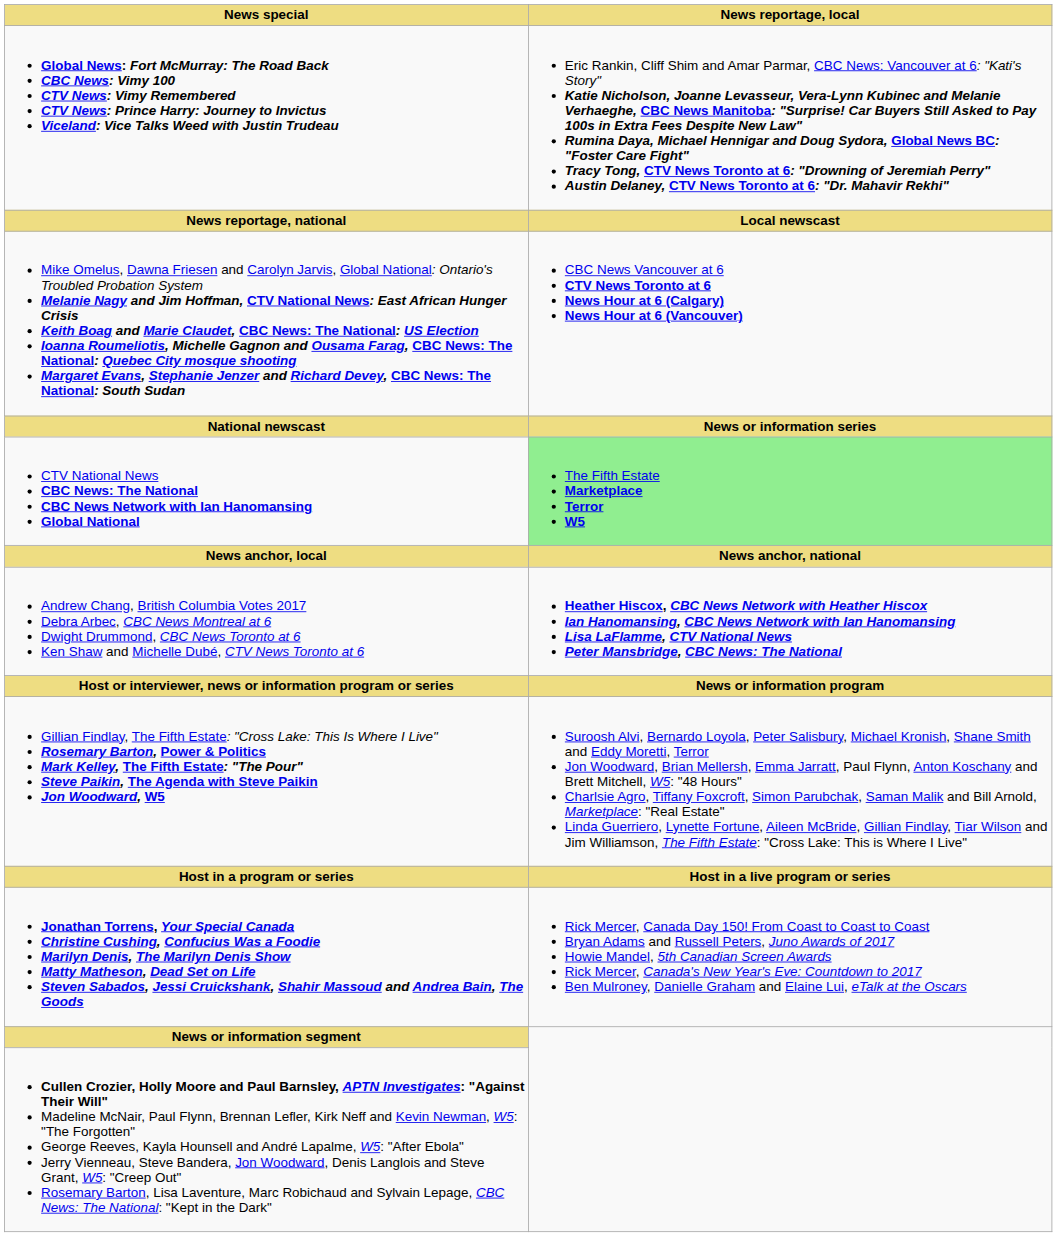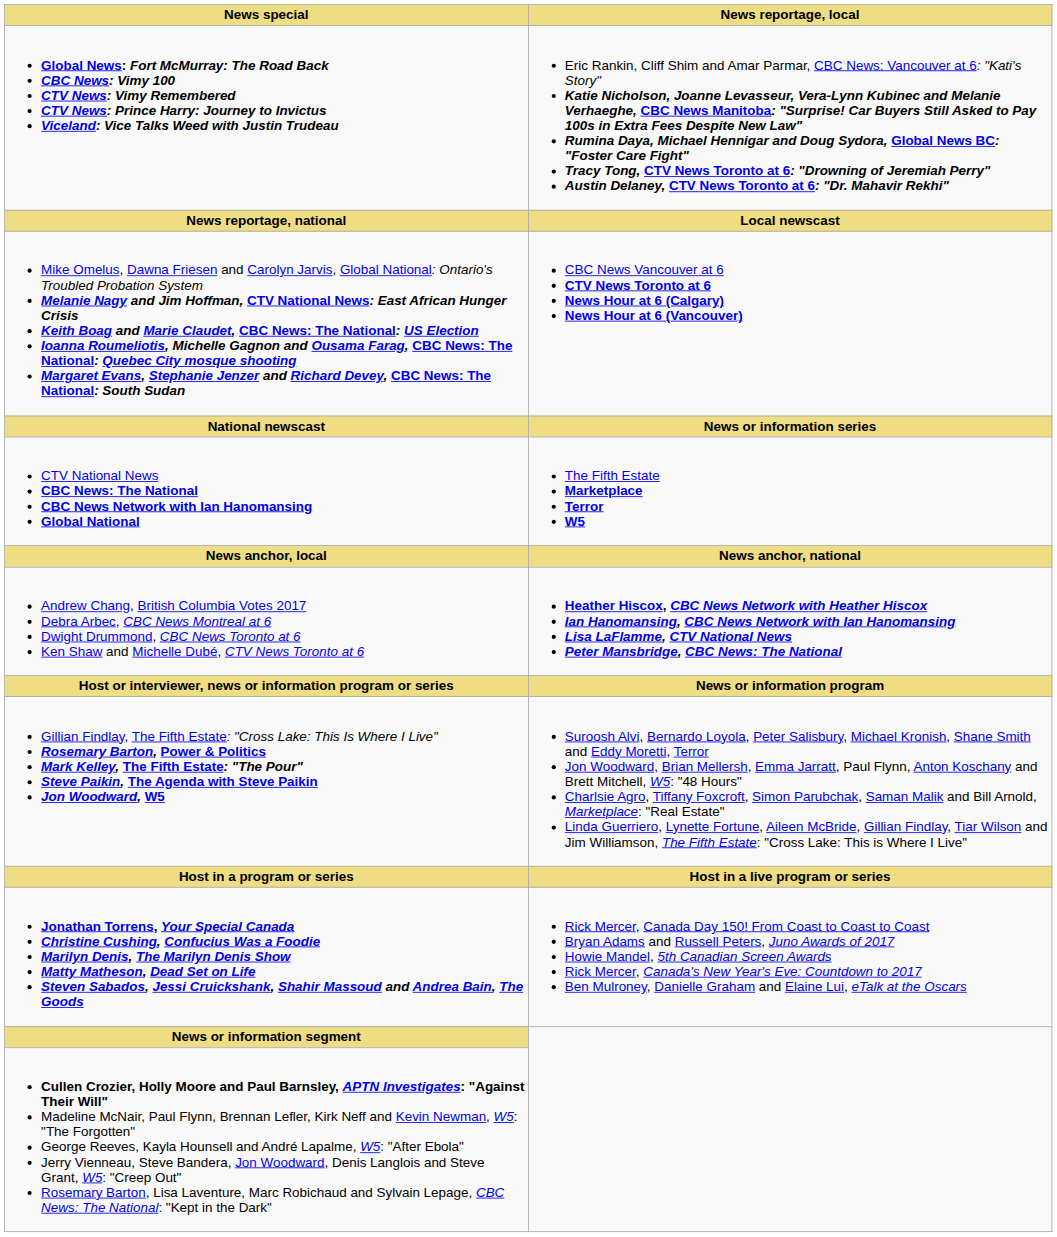(790, 499) lightgreen background -> (790, 499) no background
